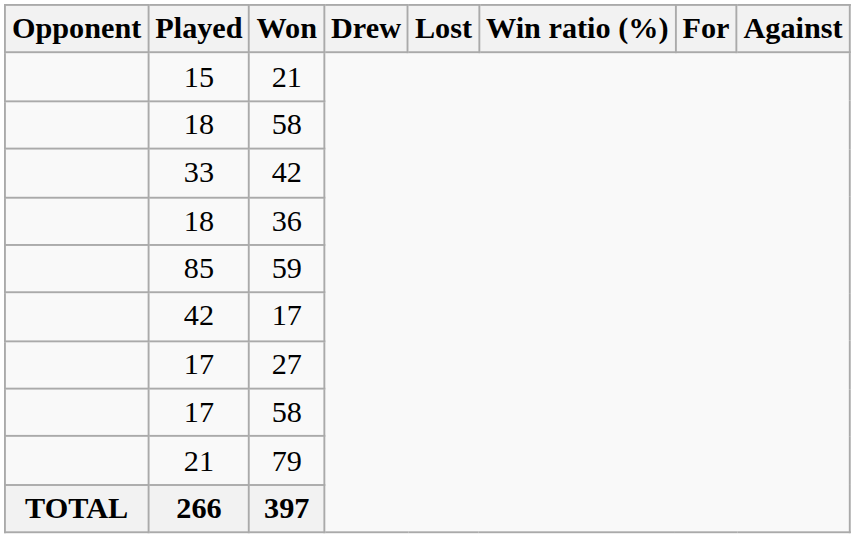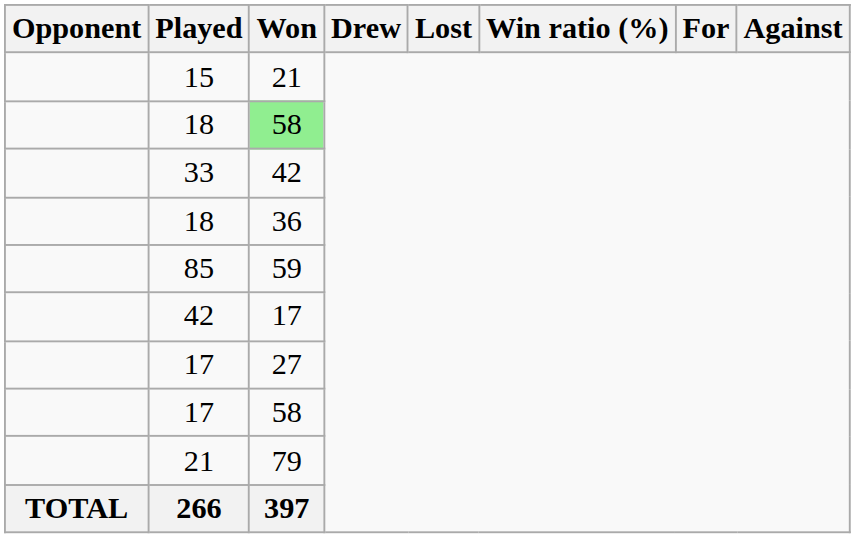(287, 124) no background -> (287, 124) lightgreen background
